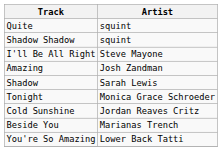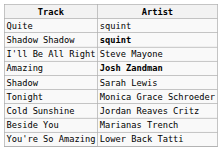(115, 40) normal -> (115, 40) bold
(131, 68) normal -> (131, 68) bold
